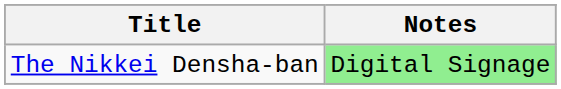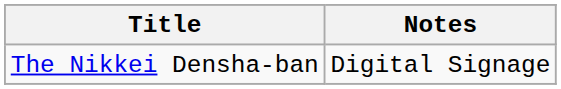(440, 65) lightgreen background -> (440, 65) no background
